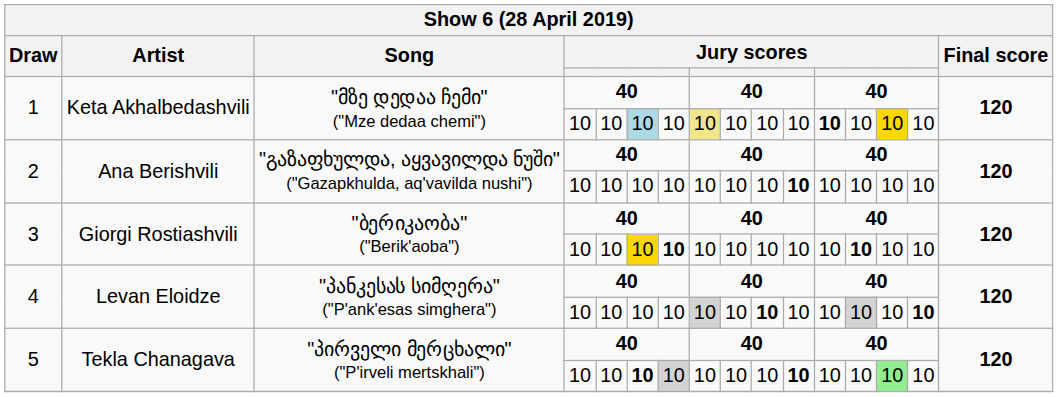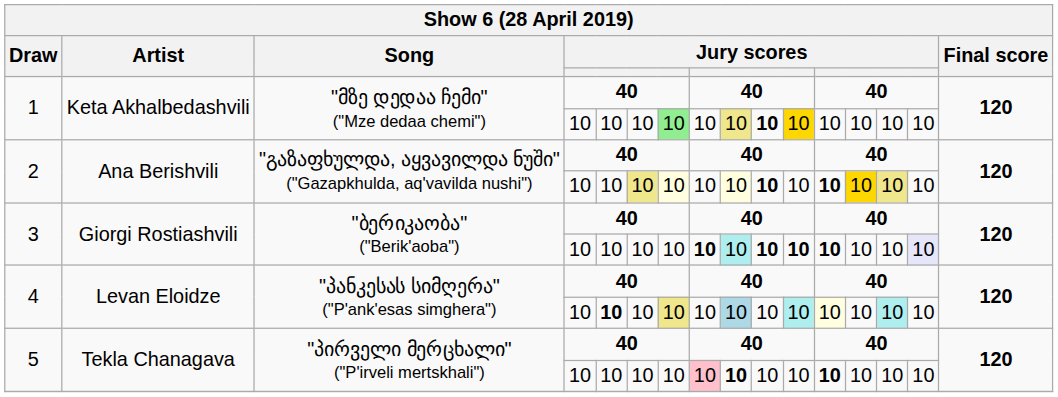(642, 123) lightblue background -> (642, 123) no background
(674, 123) no background -> (674, 123) lightgreen background
(705, 123) khaki background -> (705, 123) no background
(736, 123) no background -> (736, 123) khaki background
(767, 123) normal -> (767, 123) bold
(799, 123) no background -> (799, 123) gold background
(830, 123) bold -> (830, 123) normal
(892, 123) gold background -> (892, 123) no background
(642, 186) no background -> (642, 186) khaki background
(674, 186) no background -> (674, 186) lightyellow background
(736, 186) no background -> (736, 186) lightyellow background
(767, 186) normal -> (767, 186) bold
(799, 186) bold -> (799, 186) normal
(830, 186) normal -> (830, 186) bold
(861, 186) no background -> (861, 186) gold background
(892, 186) no background -> (892, 186) khaki background
(642, 249) gold background -> (642, 249) no background
(674, 249) bold -> (674, 249) normal
(705, 249) normal -> (705, 249) bold
(736, 249) no background -> (736, 249) paleturquoise background
(767, 249) normal -> (767, 249) bold
(799, 249) normal -> (799, 249) bold
(830, 249) normal -> (830, 249) bold
(861, 249) bold -> (861, 249) normal
(923, 249) no background -> (923, 249) lavender background
(611, 312) normal -> (611, 312) bold
(674, 312) no background -> (674, 312) khaki background
(705, 312) lightgrey background -> (705, 312) no background
(736, 312) no background -> (736, 312) lightblue background
(767, 312) bold -> (767, 312) normal
(799, 312) no background -> (799, 312) paleturquoise background
(830, 312) no background -> (830, 312) lightyellow background
(861, 312) lightgrey background -> (861, 312) no background
(892, 312) no background -> (892, 312) paleturquoise background
(923, 312) bold -> (923, 312) normal
(642, 375) bold -> (642, 375) normal
(674, 375) lightgrey background -> (674, 375) no background
(705, 375) no background -> (705, 375) pink background
(736, 375) normal -> (736, 375) bold
(799, 375) bold -> (799, 375) normal
(830, 375) normal -> (830, 375) bold
(892, 375) lightgreen background -> (892, 375) no background
